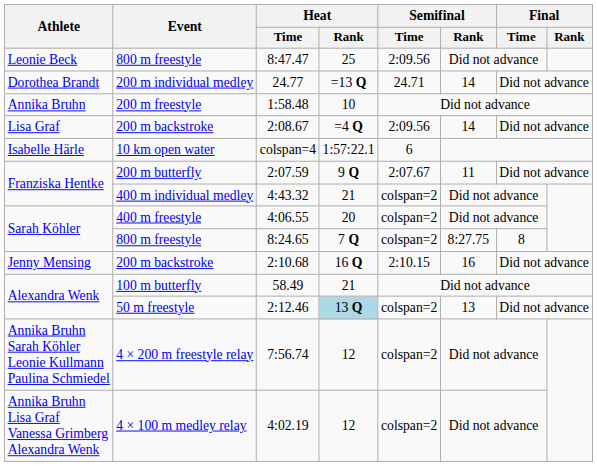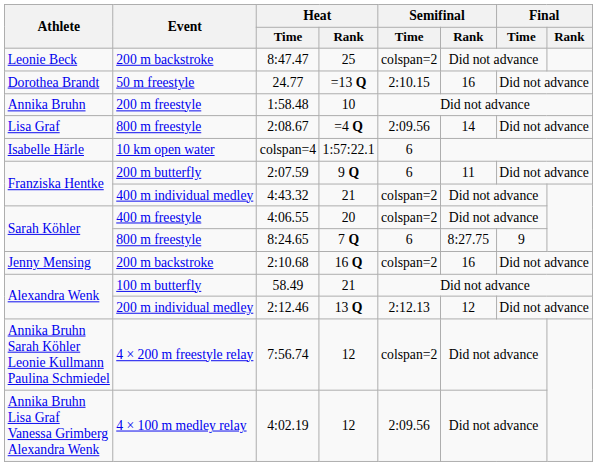(159, 60) 800 m freestyle -> (165, 60) 200 m backstroke
(409, 60) 2:09.56 -> (409, 60) colspan=2
(185, 82) 200 m individual medley -> (155, 82) 50 m freestyle
(409, 82) 24.71 -> (409, 82) 2:10.15
(468, 82) 14 -> (468, 82) 16
(165, 127) 200 m backstroke -> (159, 127) 800 m freestyle
(409, 172) 2:07.67 -> (409, 172) 6
(409, 240) colspan=2 -> (409, 240) 6
(521, 240) 8 -> (521, 240) 9
(409, 263) 2:10.15 -> (409, 263) colspan=2
(155, 308) 50 m freestyle -> (185, 308) 200 m individual medley
(349, 308) lightblue background -> (349, 308) no background
(409, 308) colspan=2 -> (409, 308) 2:12.13
(468, 308) 13 -> (468, 308) 12
(409, 426) colspan=2 -> (409, 426) 2:09.56
